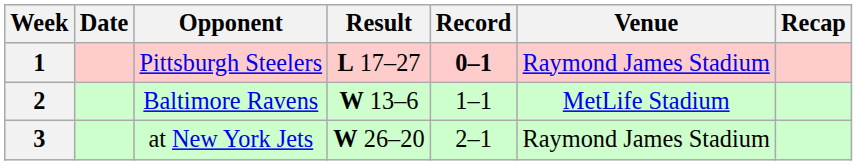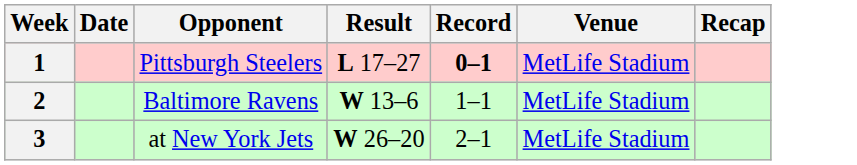(646, 62) Raymond James Stadium -> (606, 62) MetLife Stadium
(646, 139) Raymond James Stadium -> (606, 139) MetLife Stadium
